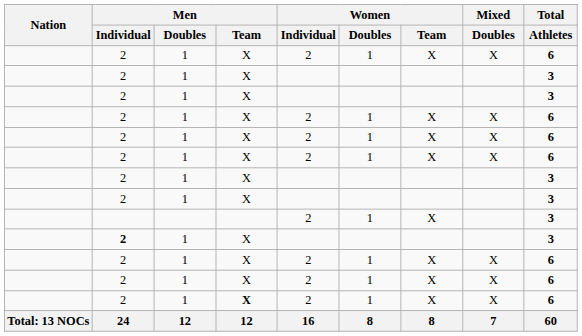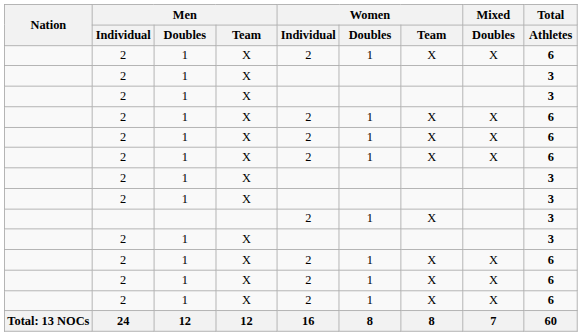(123, 239) bold -> (123, 239) normal
(247, 301) bold -> (247, 301) normal
